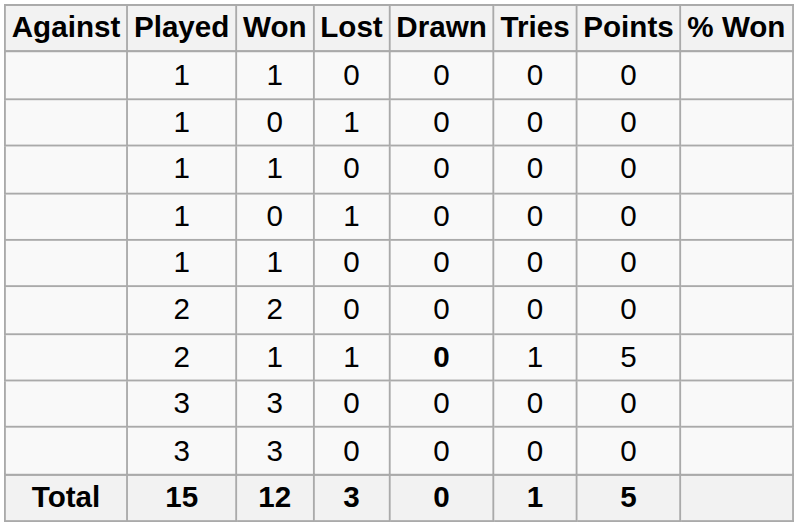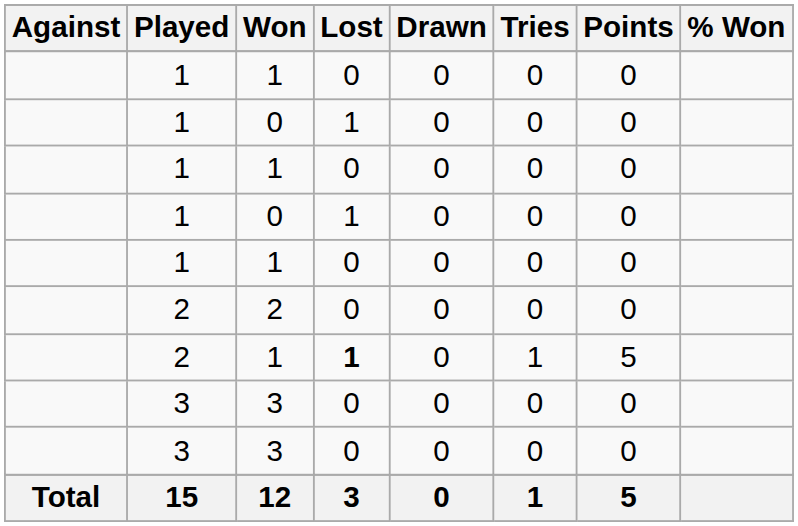(351, 356) normal -> (351, 356) bold
(442, 356) bold -> (442, 356) normal
